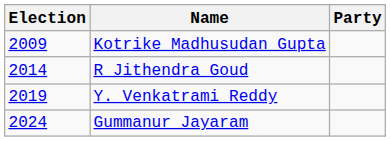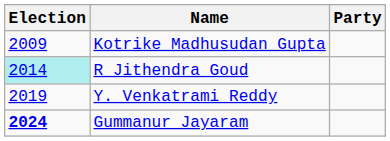(28, 70) no background -> (28, 70) paleturquoise background
(28, 123) normal -> (28, 123) bold
